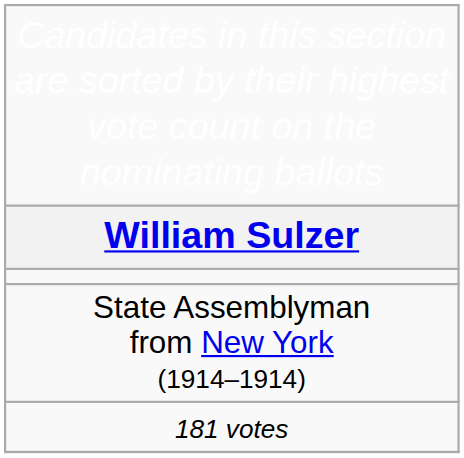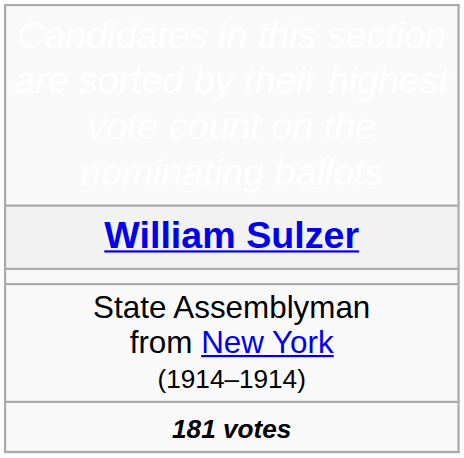(232, 428) normal -> (232, 428) bold
